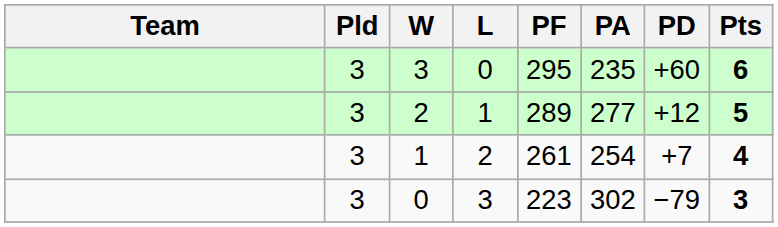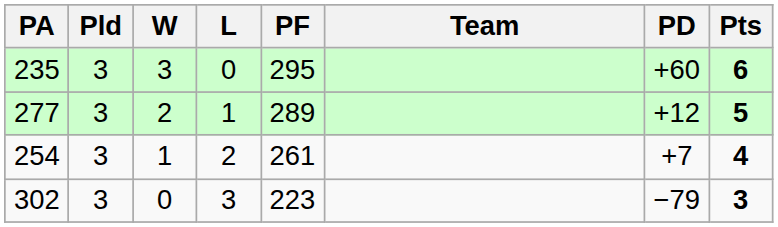columns swapped: (165, 26) <-> (613, 26)
